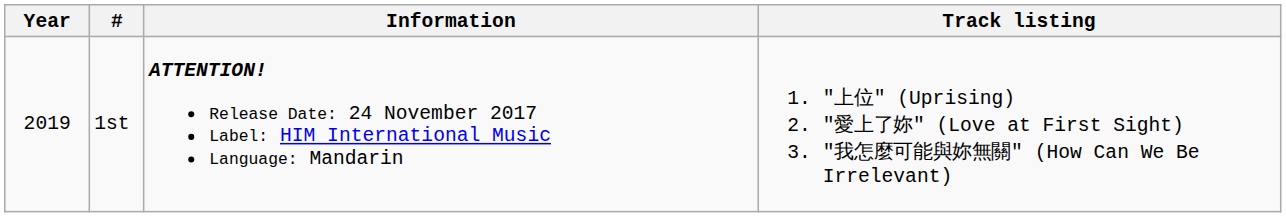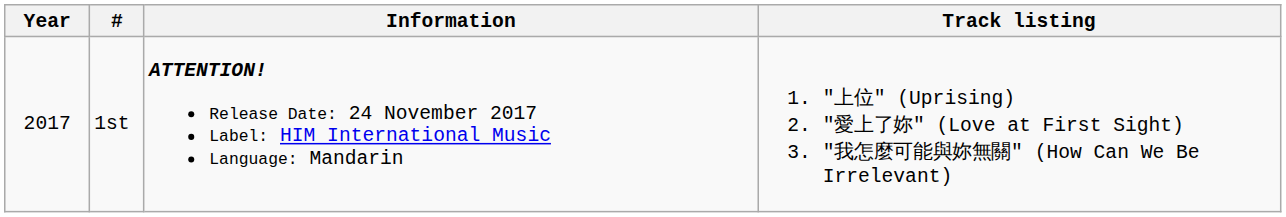(47, 124) 2019 -> (47, 124) 2017
